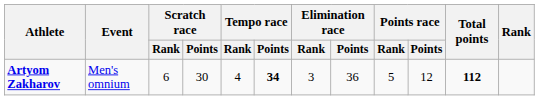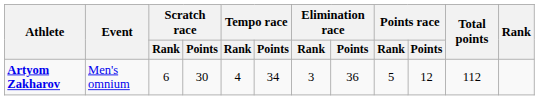(273, 77) bold -> (273, 77) normal
(472, 77) bold -> (472, 77) normal
